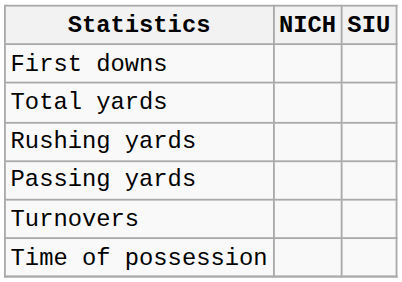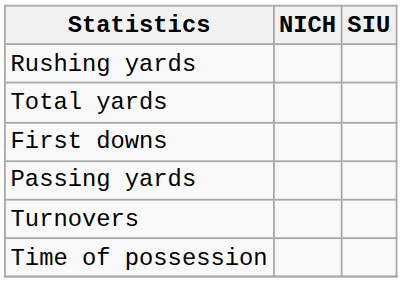rows swapped: (89, 64) <-> (103, 141)
